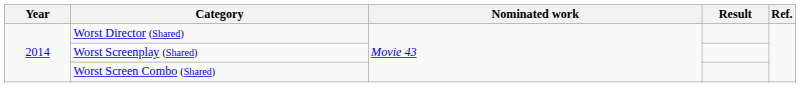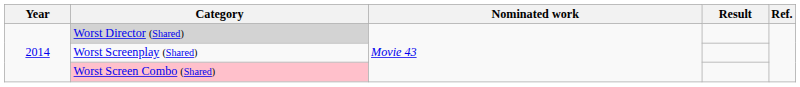(129, 33) no background -> (129, 33) lightgrey background
(144, 71) no background -> (144, 71) pink background
